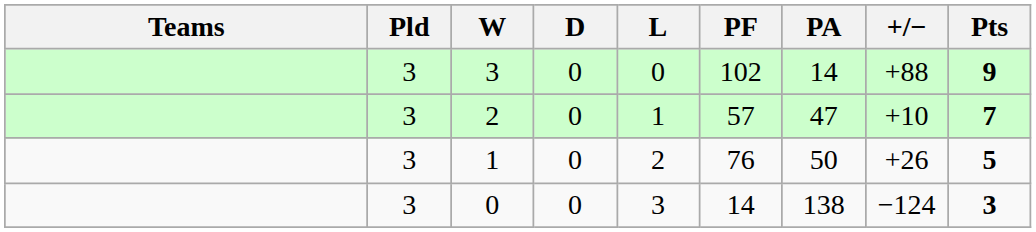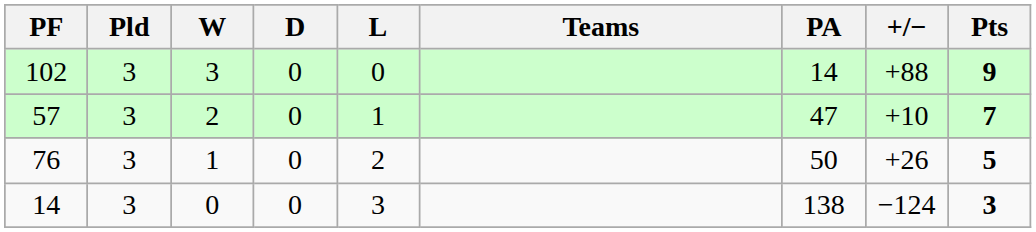columns swapped: (186, 26) <-> (741, 26)
